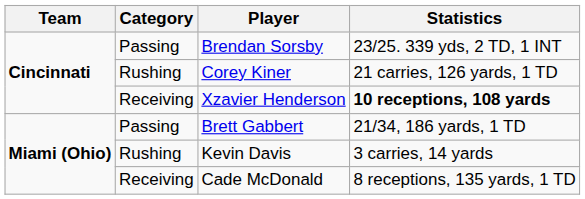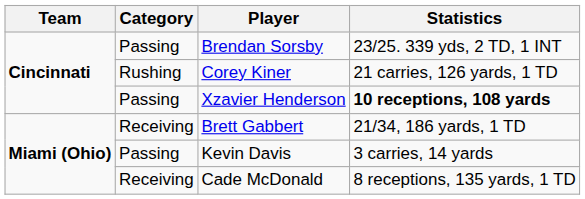(156, 99) Receiving -> (149, 99) Passing
(149, 126) Passing -> (156, 126) Receiving
(150, 153) Rushing -> (149, 153) Passing
